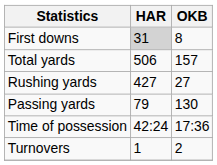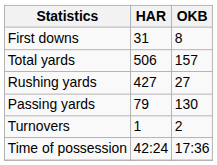(141, 38) lightgrey background -> (141, 38) no background
rows swapped: (39, 148) <-> (67, 126)
